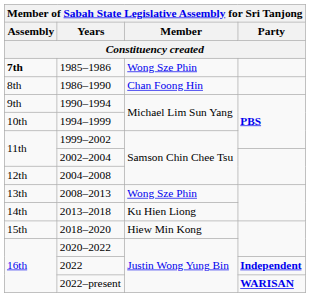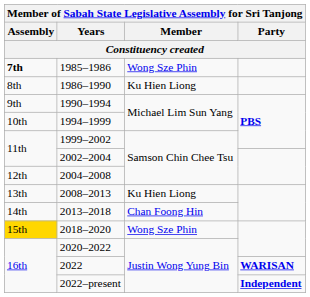(165, 85) Chan Foong Hin -> (162, 85) Ku Hien Liong
(162, 193) Wong Sze Phin -> (162, 193) Ku Hien Liong
(162, 211) Ku Hien Liong -> (165, 211) Chan Foong Hin
(17, 229) no background -> (17, 229) gold background
(164, 229) Hiew Min Kong -> (162, 229) Wong Sze Phin
(271, 265) Independent -> (267, 265) WARISAN
(267, 283) WARISAN -> (271, 283) Independent
